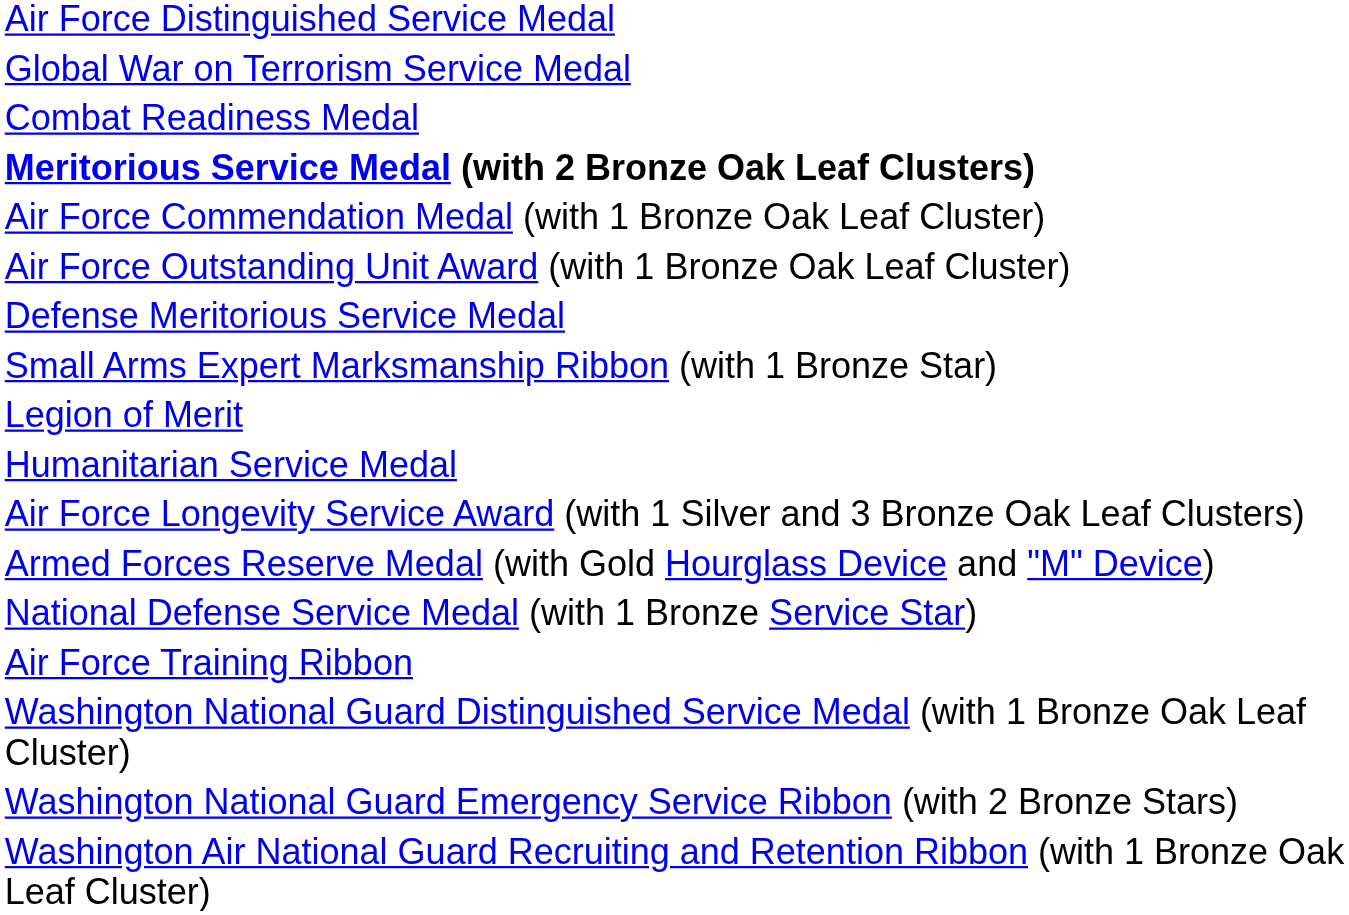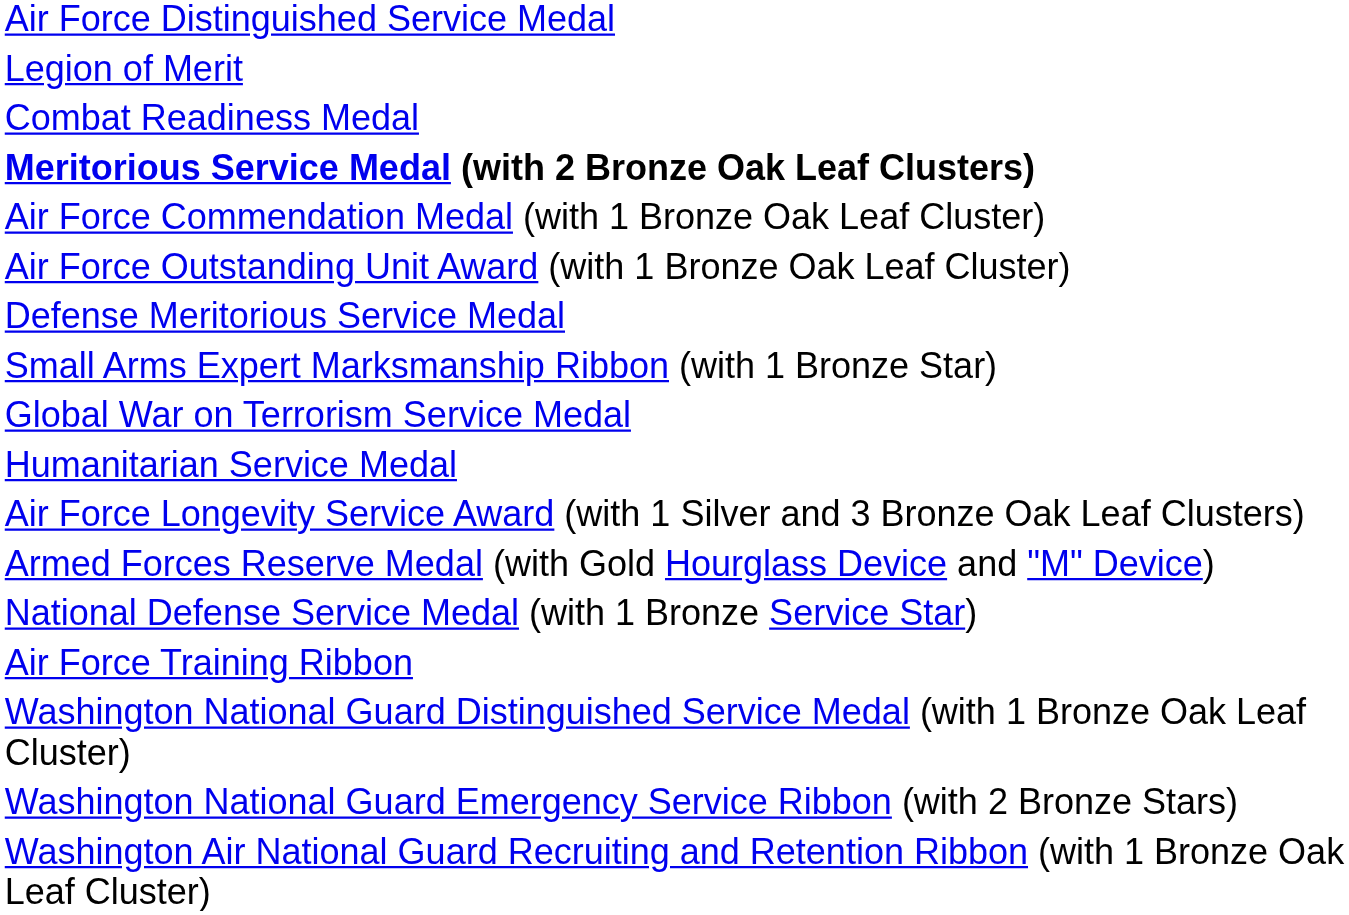(318, 68) Global War on Terrorism Service Medal -> (124, 68) Legion of Merit
(124, 415) Legion of Merit -> (318, 415) Global War on Terrorism Service Medal
